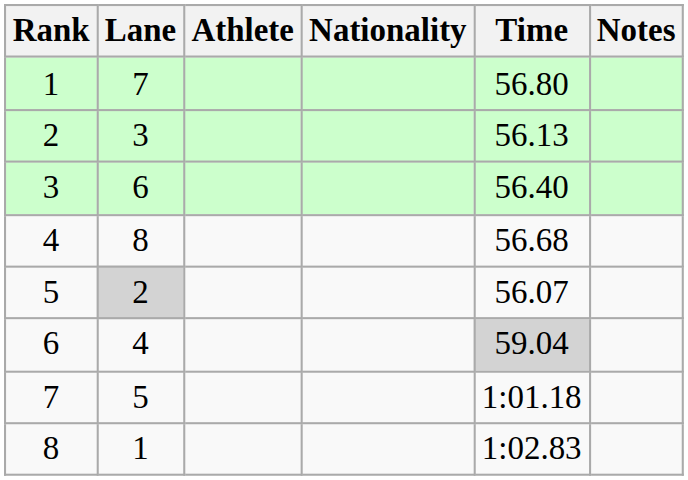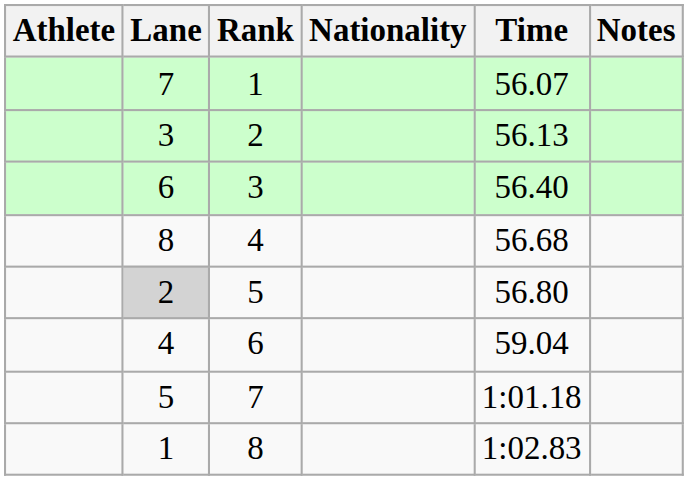columns swapped: (51, 30) <-> (243, 30)
(532, 82) 56.80 -> (532, 82) 56.07
(532, 291) 56.07 -> (532, 291) 56.80
(532, 344) lightgrey background -> (532, 344) no background
